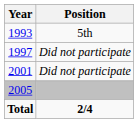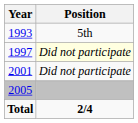(85, 52) no background -> (85, 52) lightyellow background
